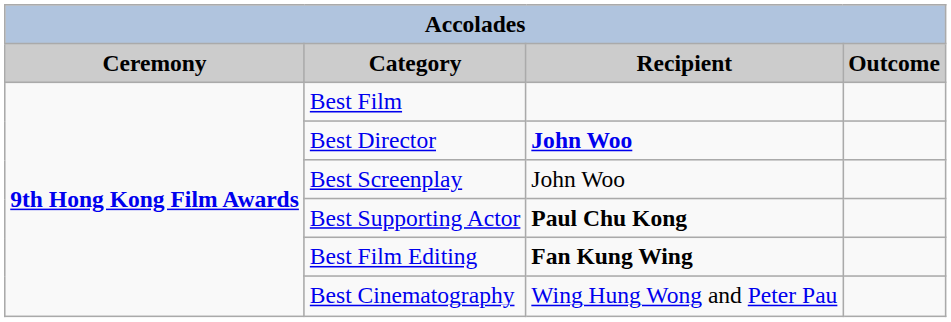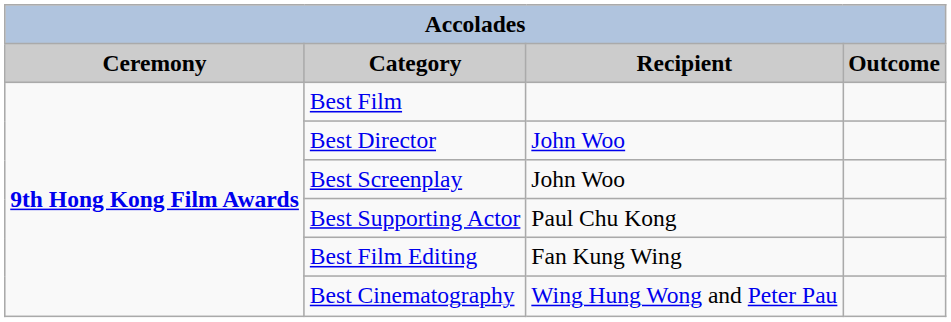(582, 140) bold -> (578, 140) normal
(609, 218) bold -> (604, 218) normal
(612, 257) bold -> (607, 257) normal
